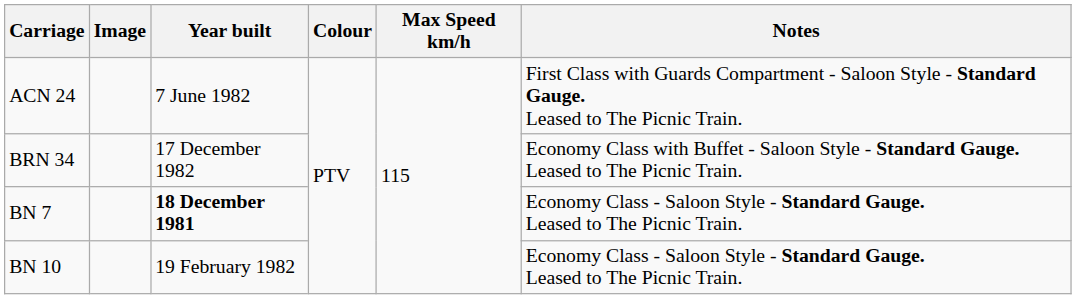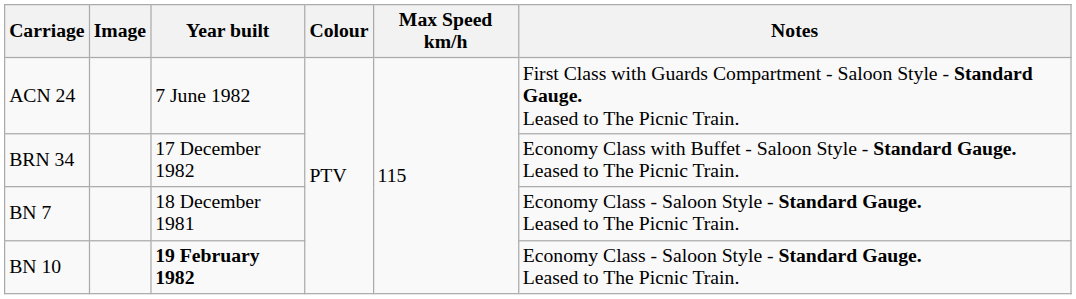(210, 213) bold -> (208, 213) normal
(225, 266) normal -> (207, 266) bold
